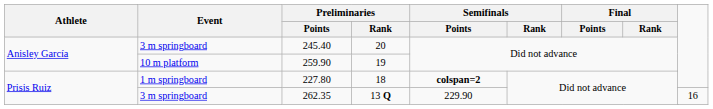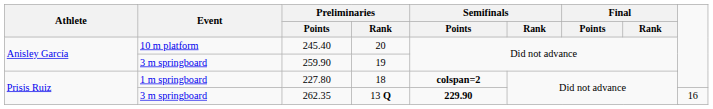(174, 46) 3 m springboard -> (169, 46) 10 m platform
(169, 62) 10 m platform -> (174, 62) 3 m springboard
(458, 96) normal -> (458, 96) bold
